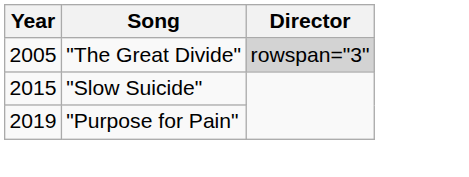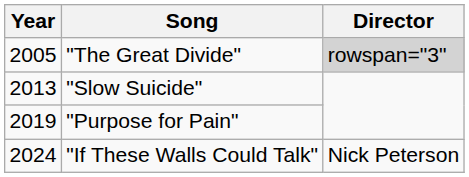(33, 88) 2015 -> (33, 88) 2013
+ row: (192, 155)
